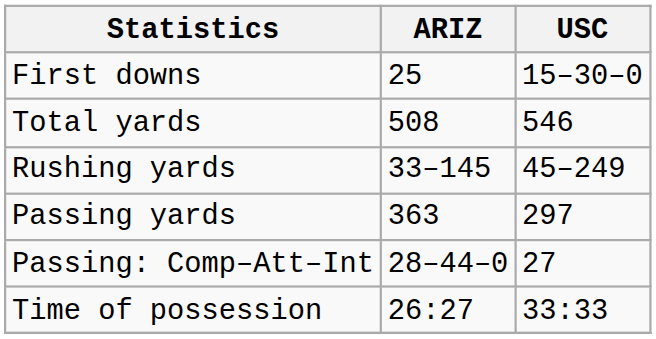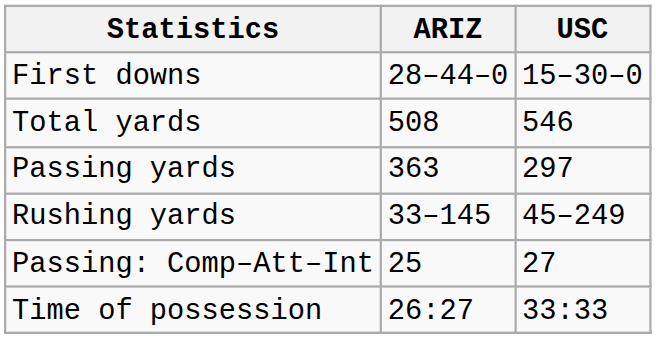(405, 76) 25 -> (448, 76) 28–44–0
rows swapped: (124, 170) <-> (124, 217)
(448, 263) 28–44–0 -> (405, 263) 25
